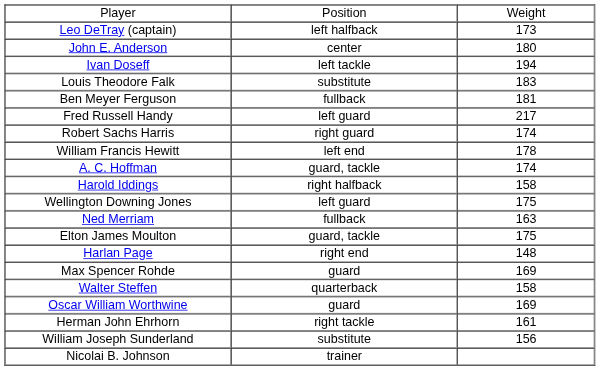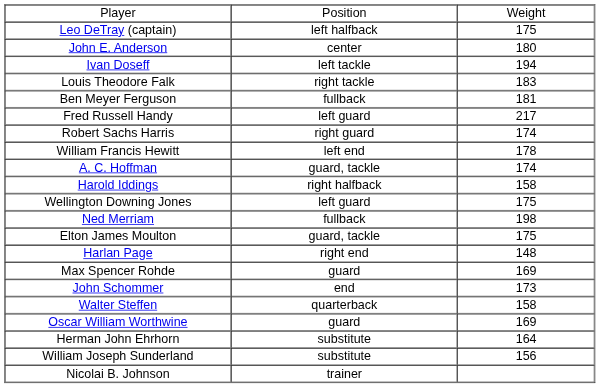(526, 30) 173 -> (526, 30) 175
(344, 82) substitute -> (344, 82) right tackle
(526, 219) 163 -> (526, 219) 198
+ row: (118, 288)
(344, 322) right tackle -> (344, 339) substitute
(526, 322) 161 -> (526, 339) 164
